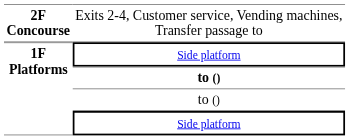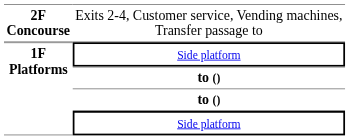(209, 99) normal -> (209, 99) bold
